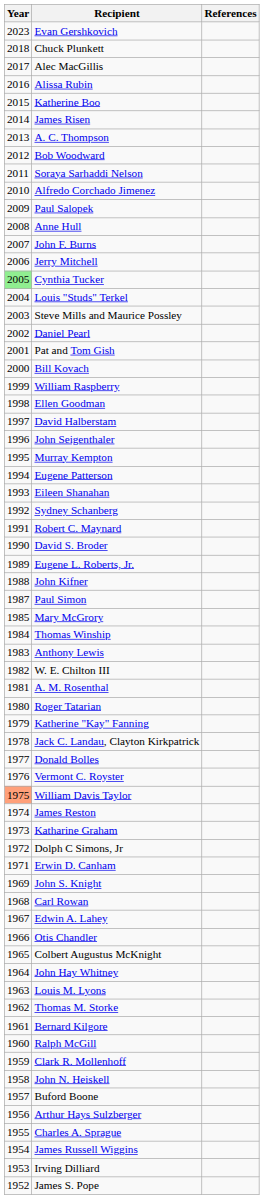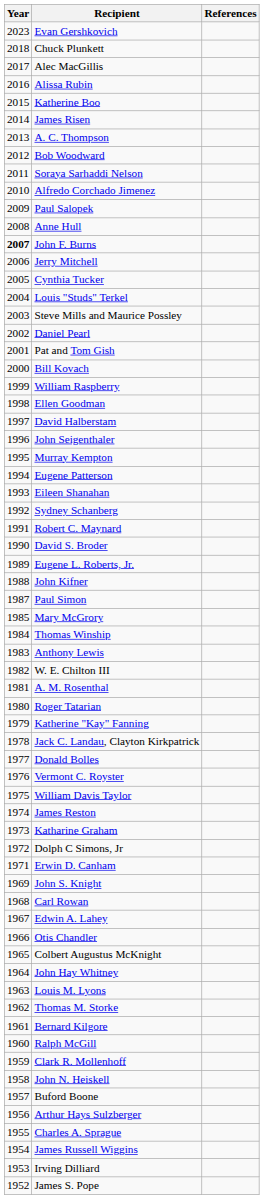(18, 244) normal -> (18, 244) bold
(18, 279) lightgreen background -> (18, 279) no background
(18, 794) lightsalmon background -> (18, 794) no background
